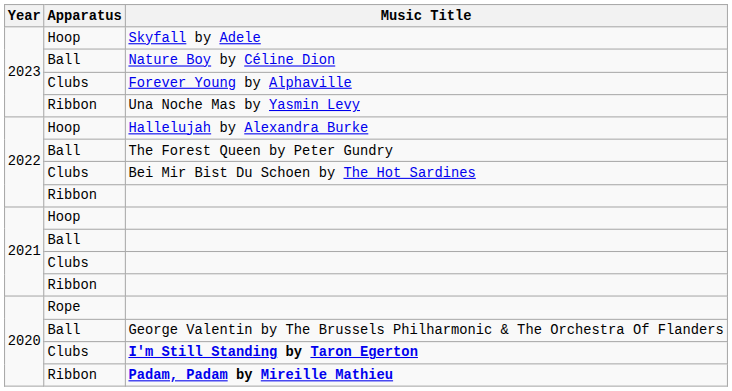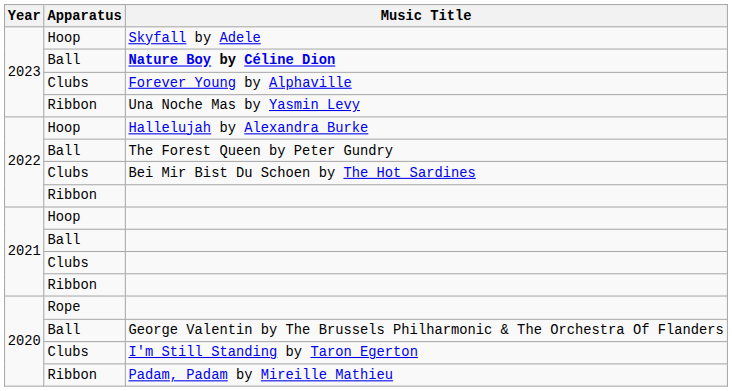(232, 61) normal -> (232, 61) bold
(273, 353) bold -> (273, 353) normal
(261, 375) bold -> (261, 375) normal
